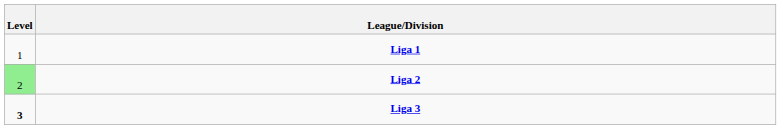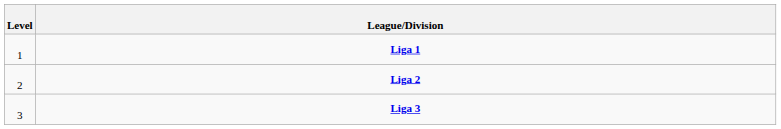(20, 85) lightgreen background -> (20, 85) no background
(20, 115) bold -> (20, 115) normal
